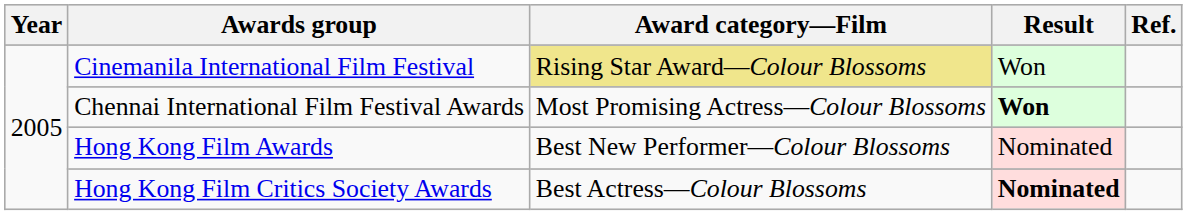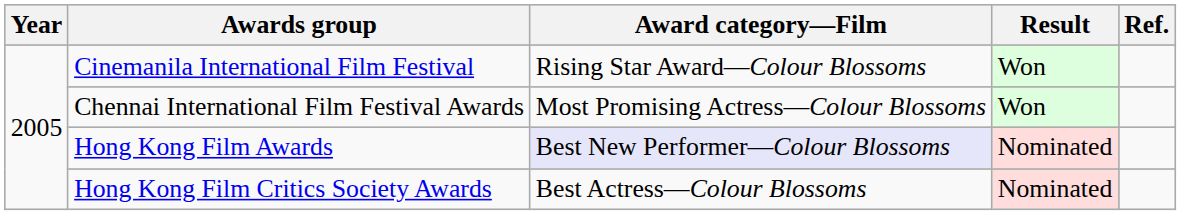(731, 65) khaki background -> (731, 65) no background
(1024, 106) bold -> (1022, 106) normal
(743, 147) no background -> (743, 147) lavender background
(1059, 188) bold -> (1055, 188) normal
